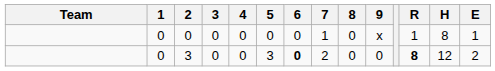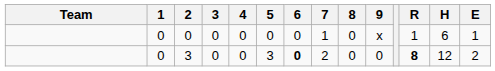(445, 35) 8 -> (445, 35) 6
